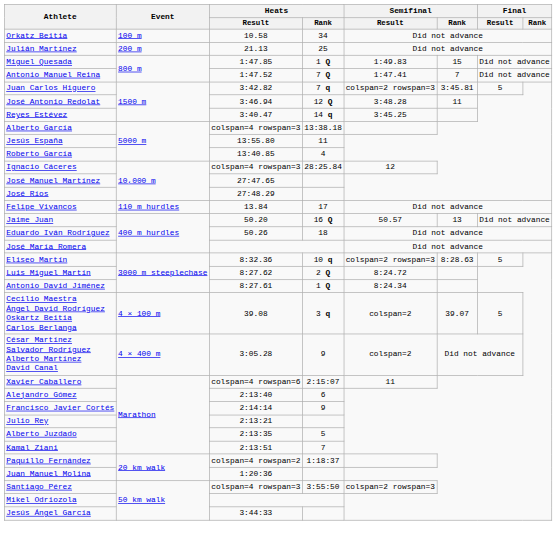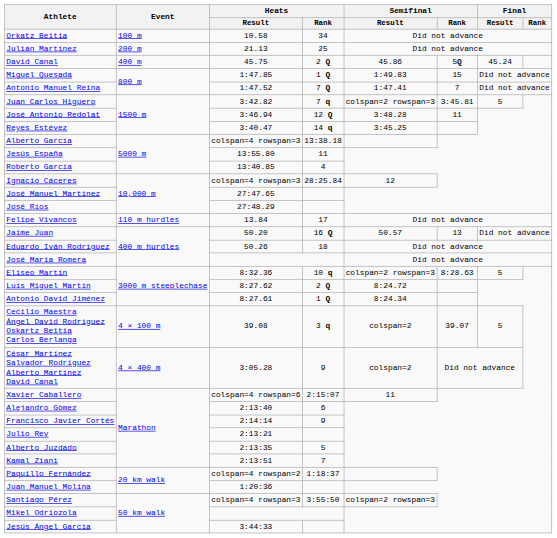+ row: (32, 62)
